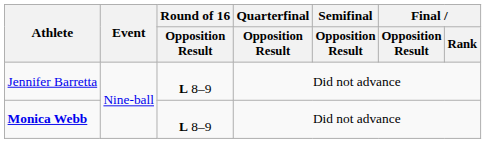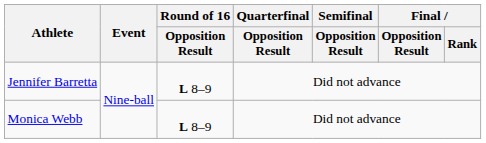(47, 119) bold -> (45, 119) normal
